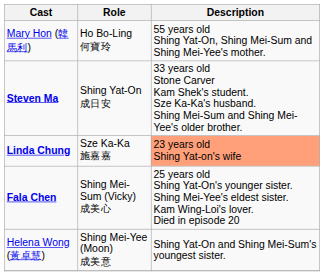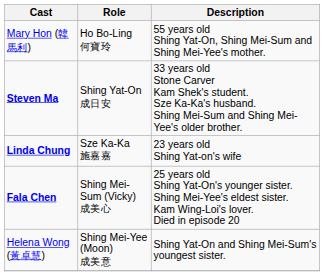(197, 150) lightsalmon background -> (197, 150) no background
